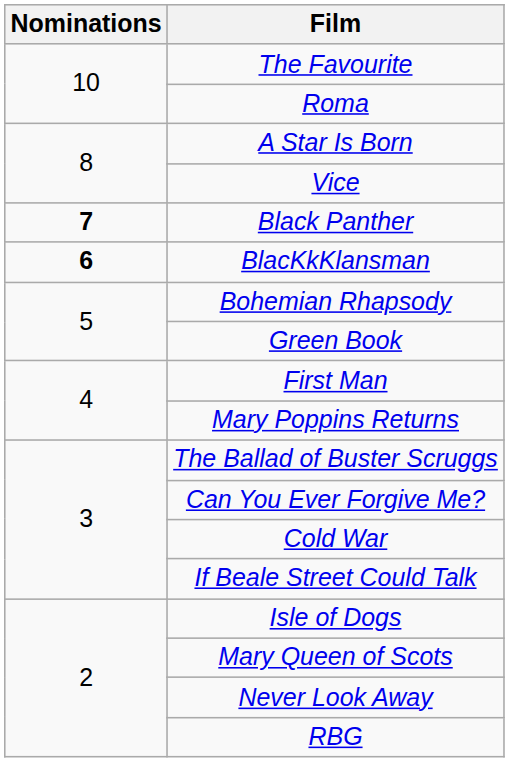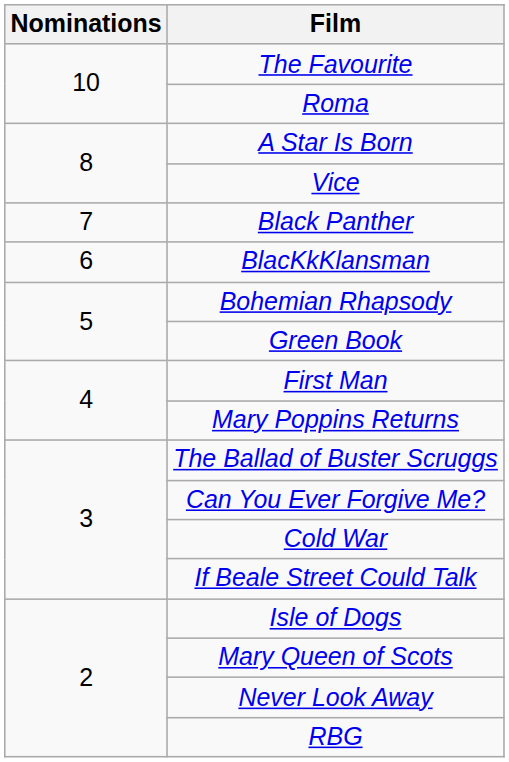(86, 222) bold -> (86, 222) normal
(86, 261) bold -> (86, 261) normal
